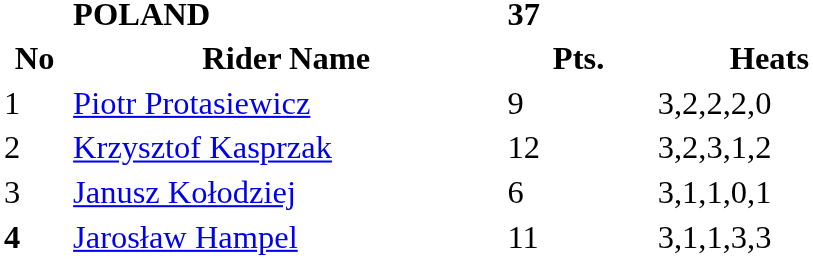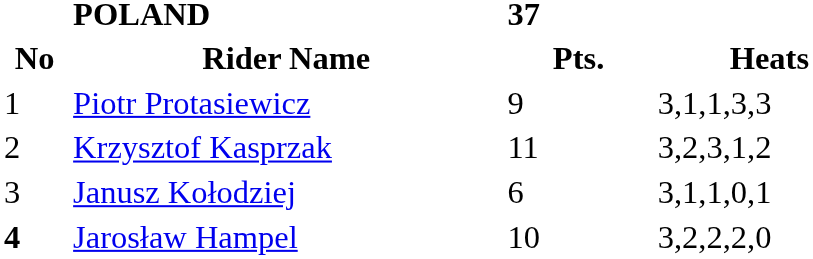(715, 103) 3,2,2,2,0 -> (715, 103) 3,1,1,3,3
(524, 147) 12 -> (523, 147) 11
(523, 237) 11 -> (524, 237) 10
(715, 237) 3,1,1,3,3 -> (715, 237) 3,2,2,2,0
